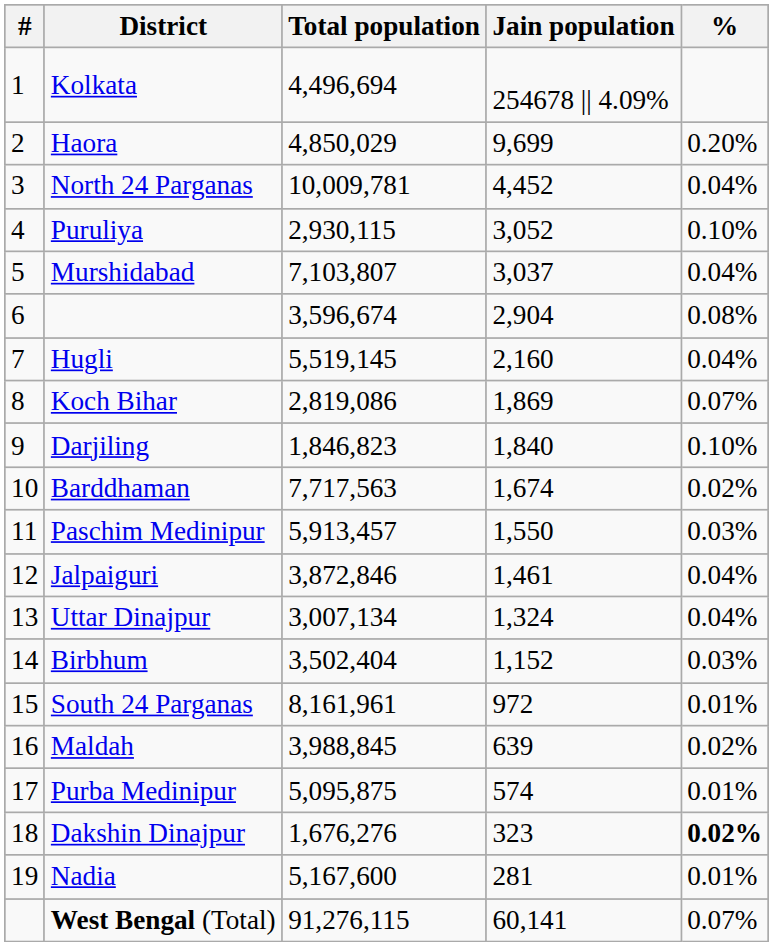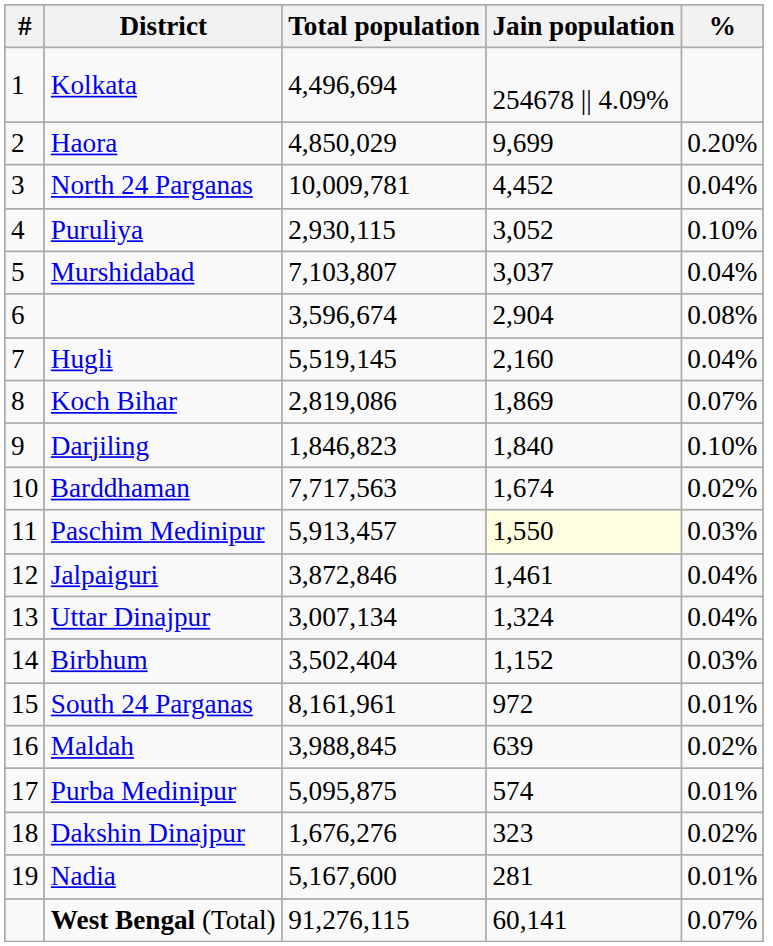(523, 531) no background -> (523, 531) lightyellow background
(725, 833) bold -> (722, 833) normal
